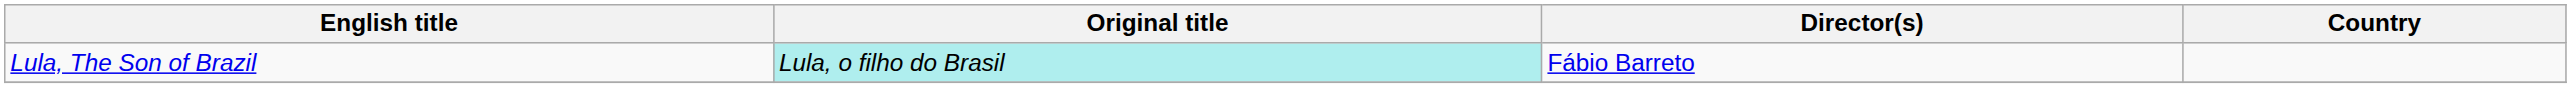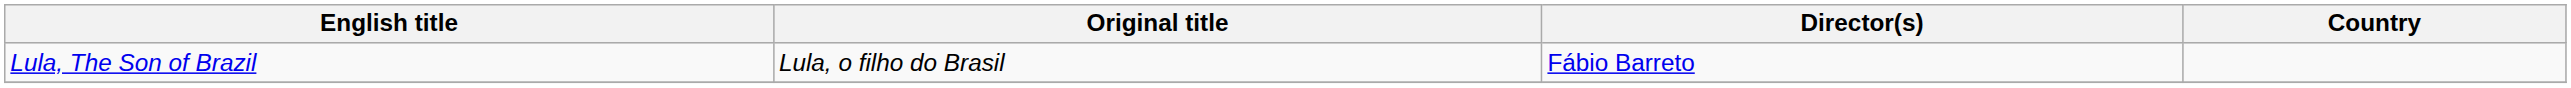(892, 62) paleturquoise background -> (892, 62) no background
